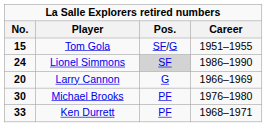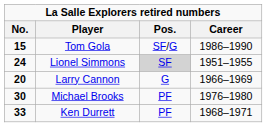(226, 46) 1951–1955 -> (226, 46) 1986–1990
(226, 63) 1986–1990 -> (226, 63) 1951–1955
